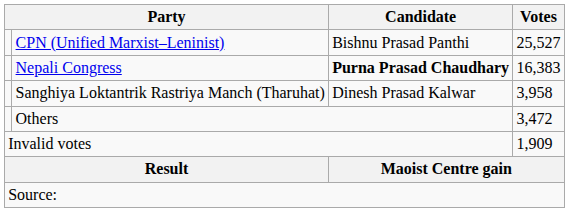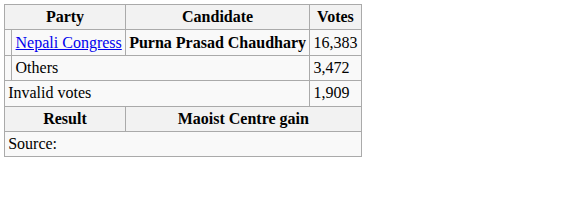- row: (120, 42)
- row: (170, 93)
